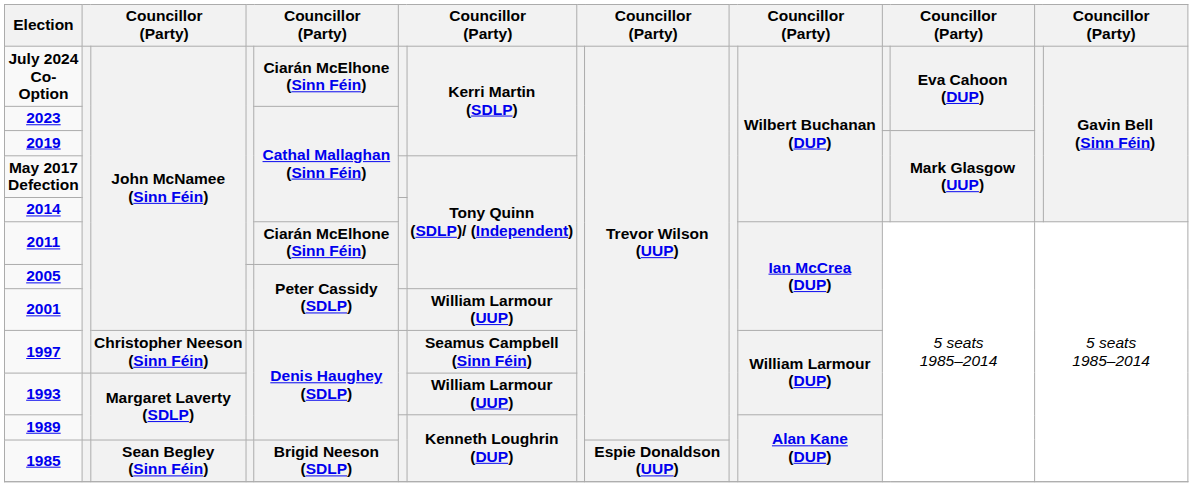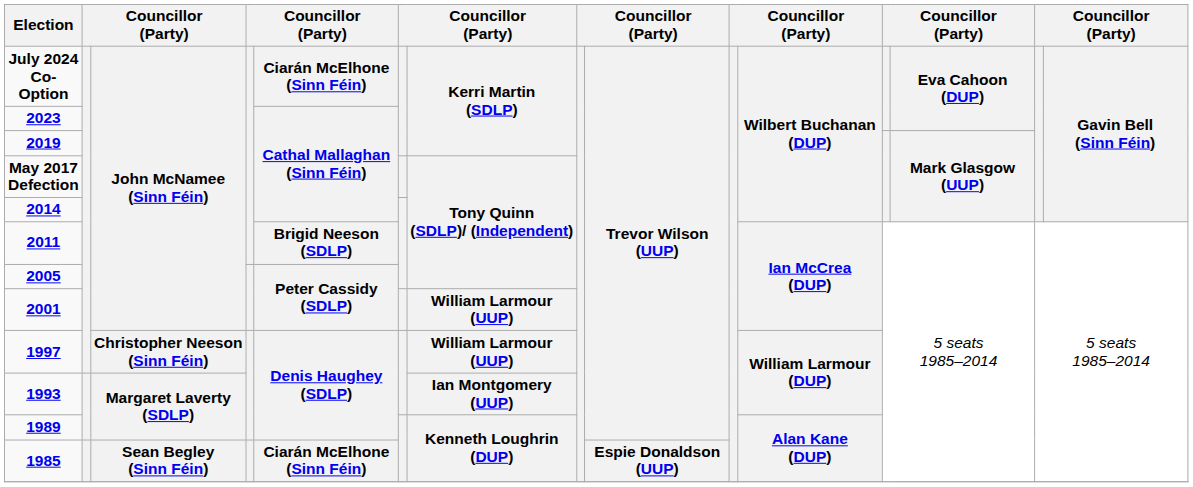(326, 243) Ciarán McElhone (Sinn Féin) -> (326, 243) Brigid Neeson (SDLP)
(492, 351) Seamus Campbell (Sinn Féin) -> (492, 351) William Larmour (UUP)
(492, 393) William Larmour (UUP) -> (492, 393) Ian Montgomery (UUP)
(326, 460) Brigid Neeson (SDLP) -> (326, 460) Ciarán McElhone (Sinn Féin)
